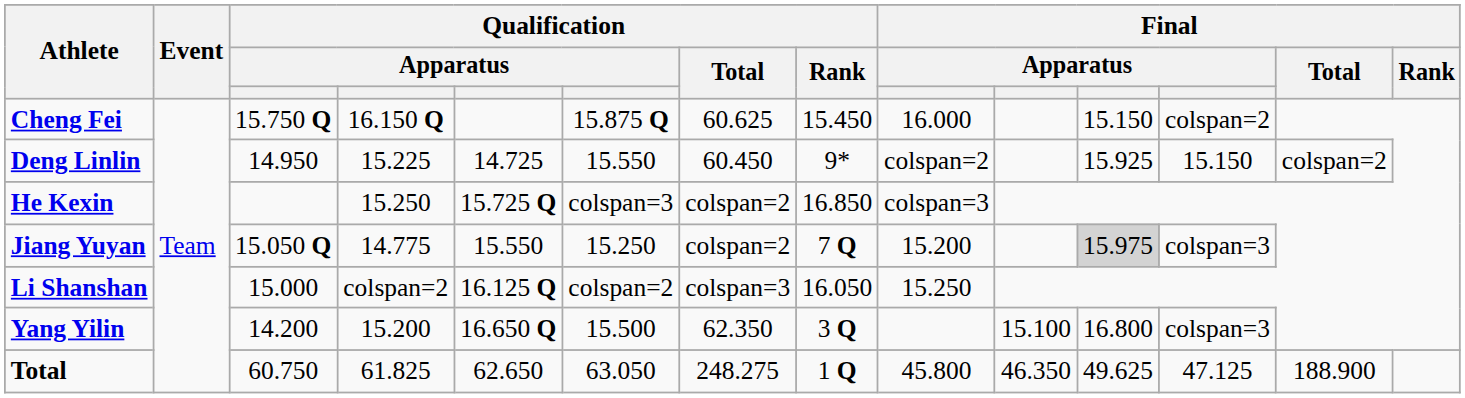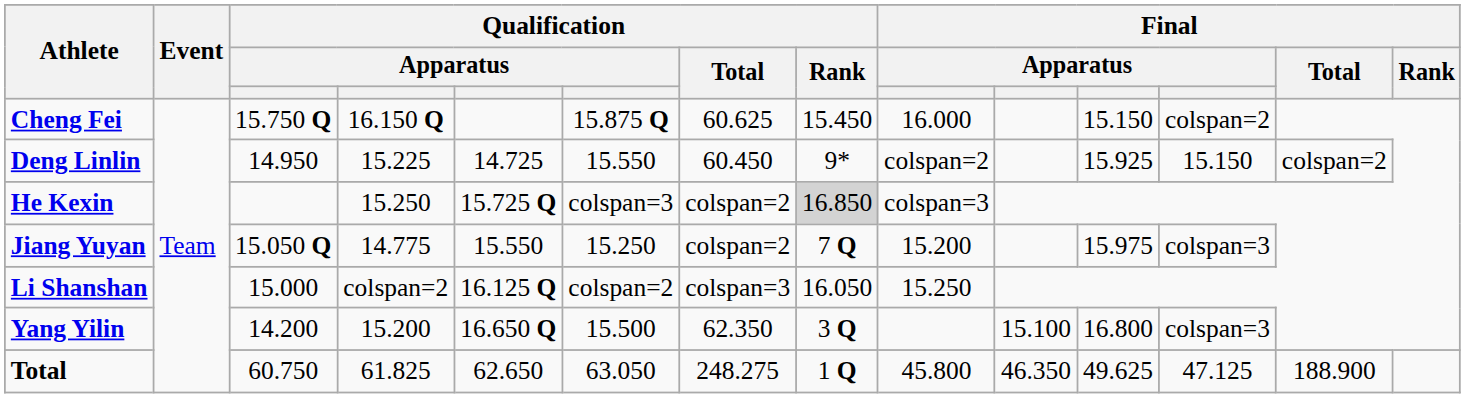(837, 203) no background -> (837, 203) lightgrey background
(1118, 245) lightgrey background -> (1118, 245) no background
